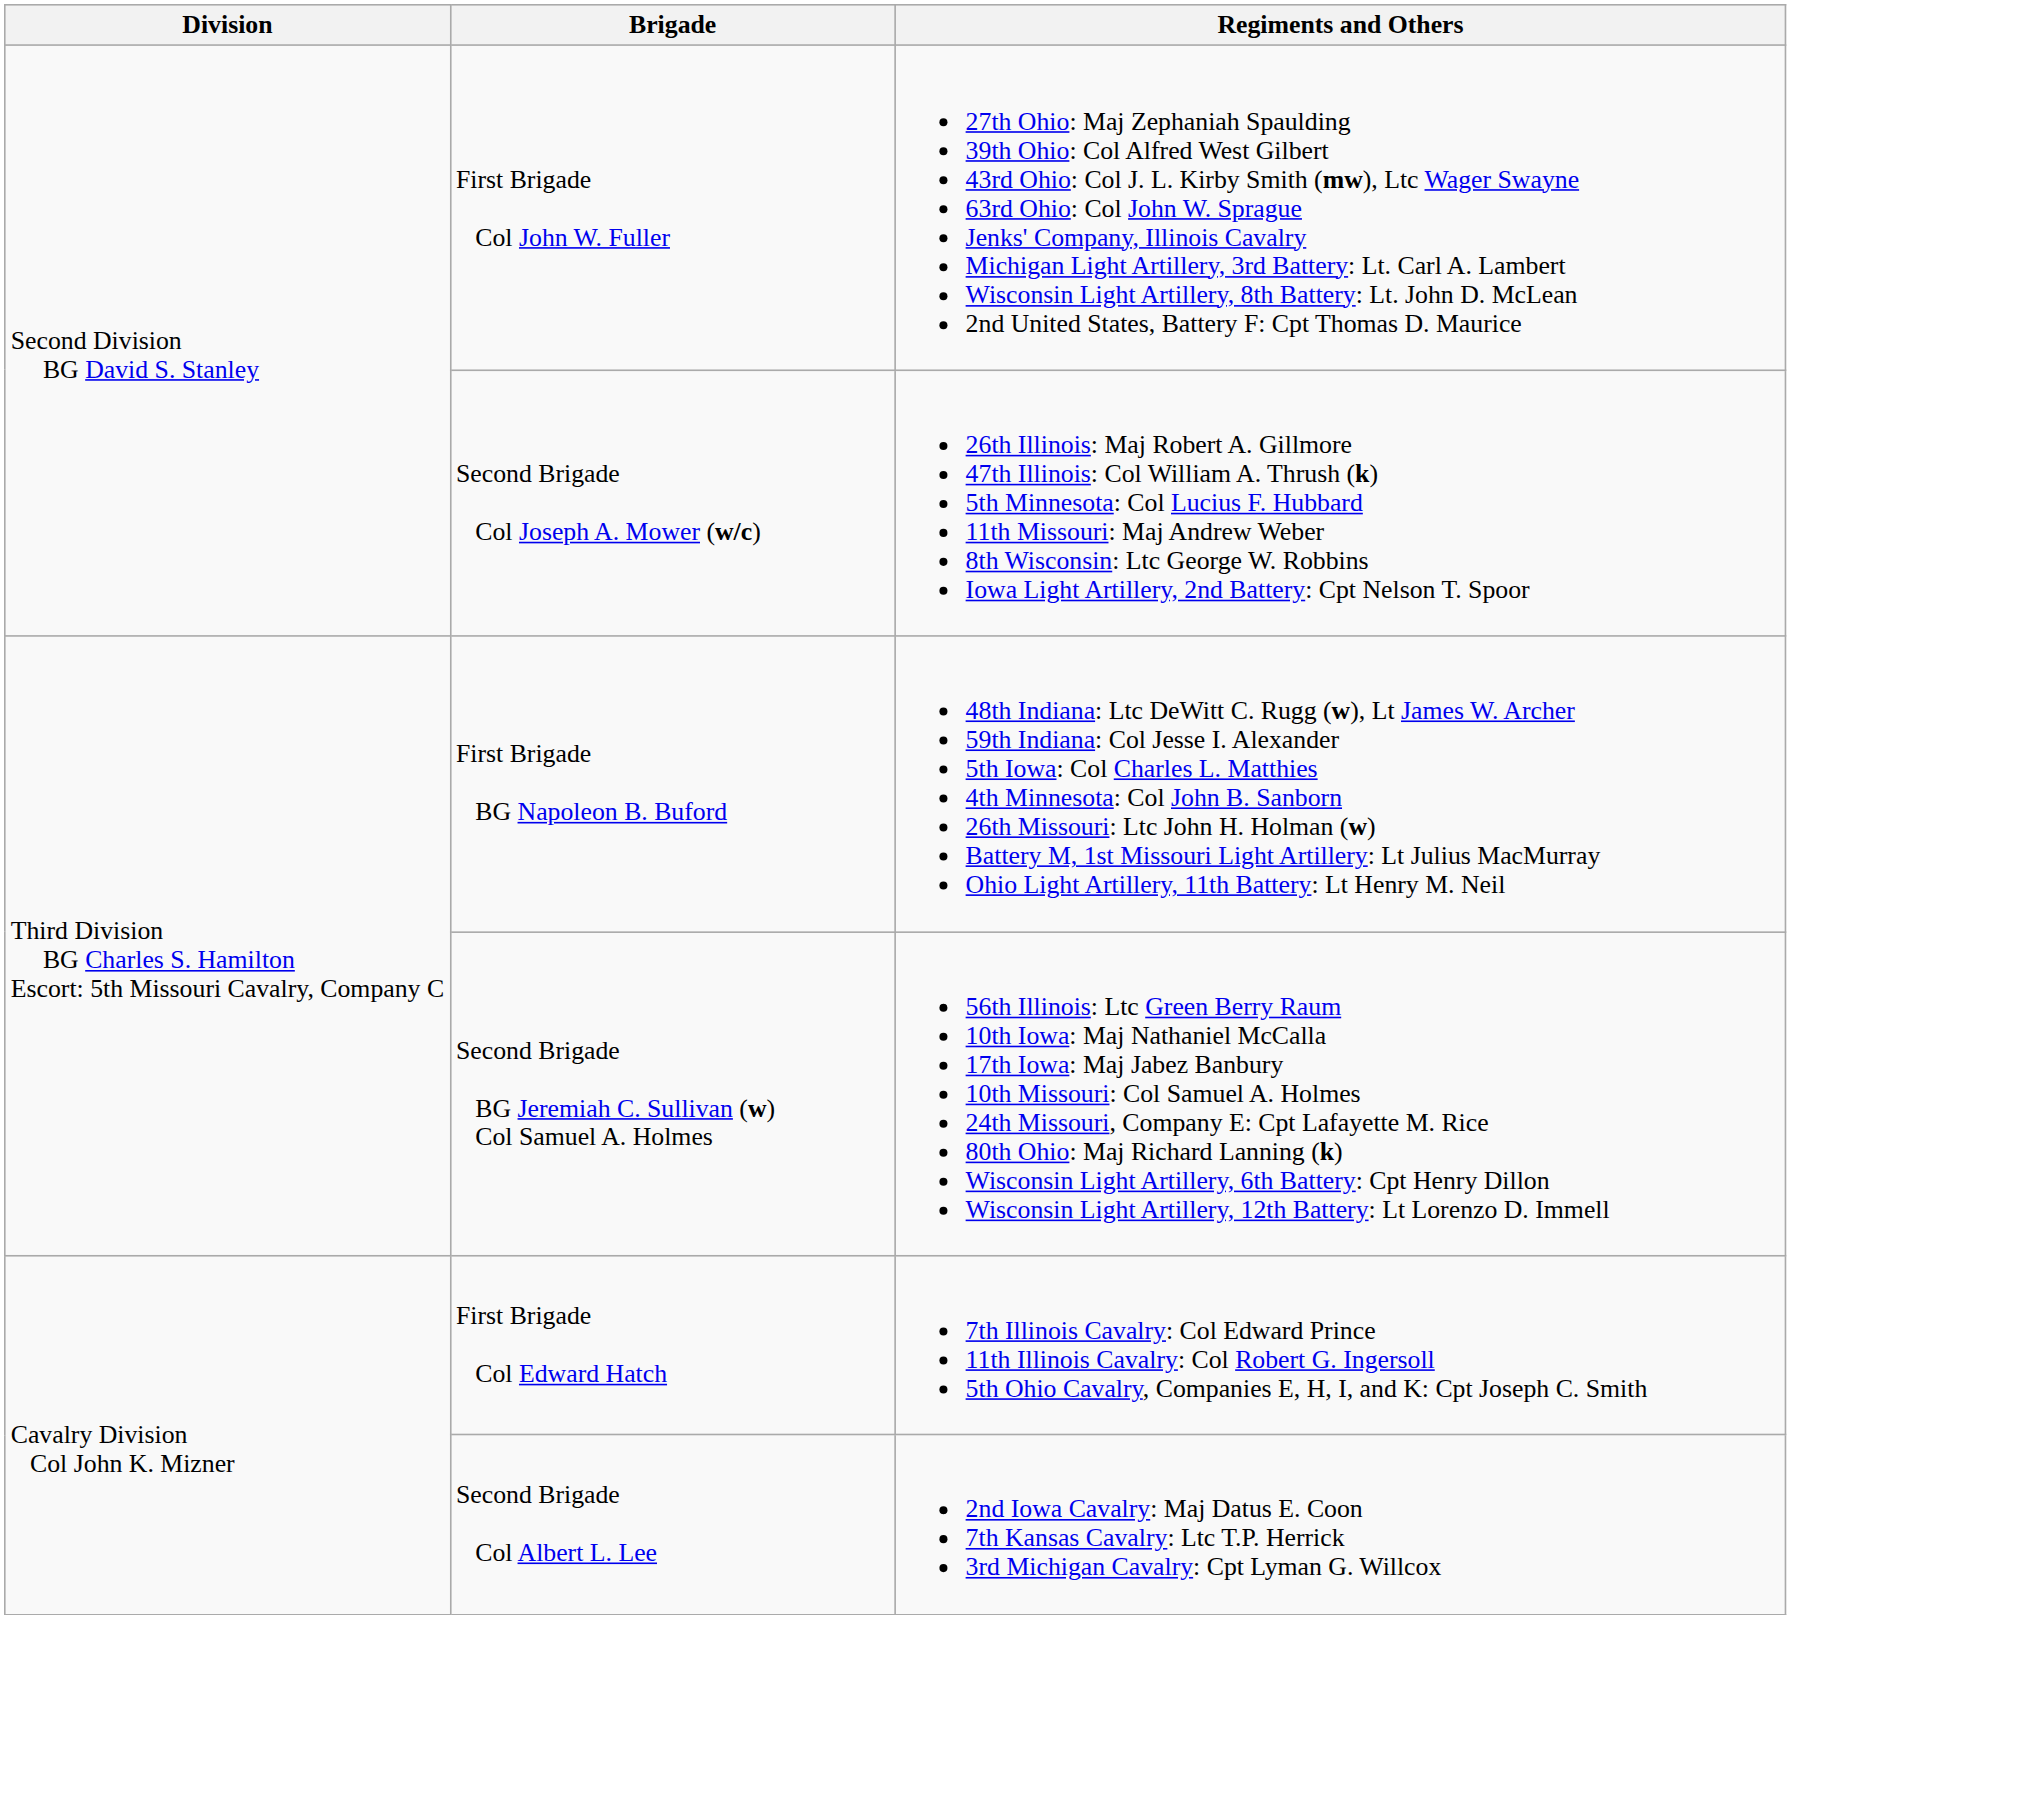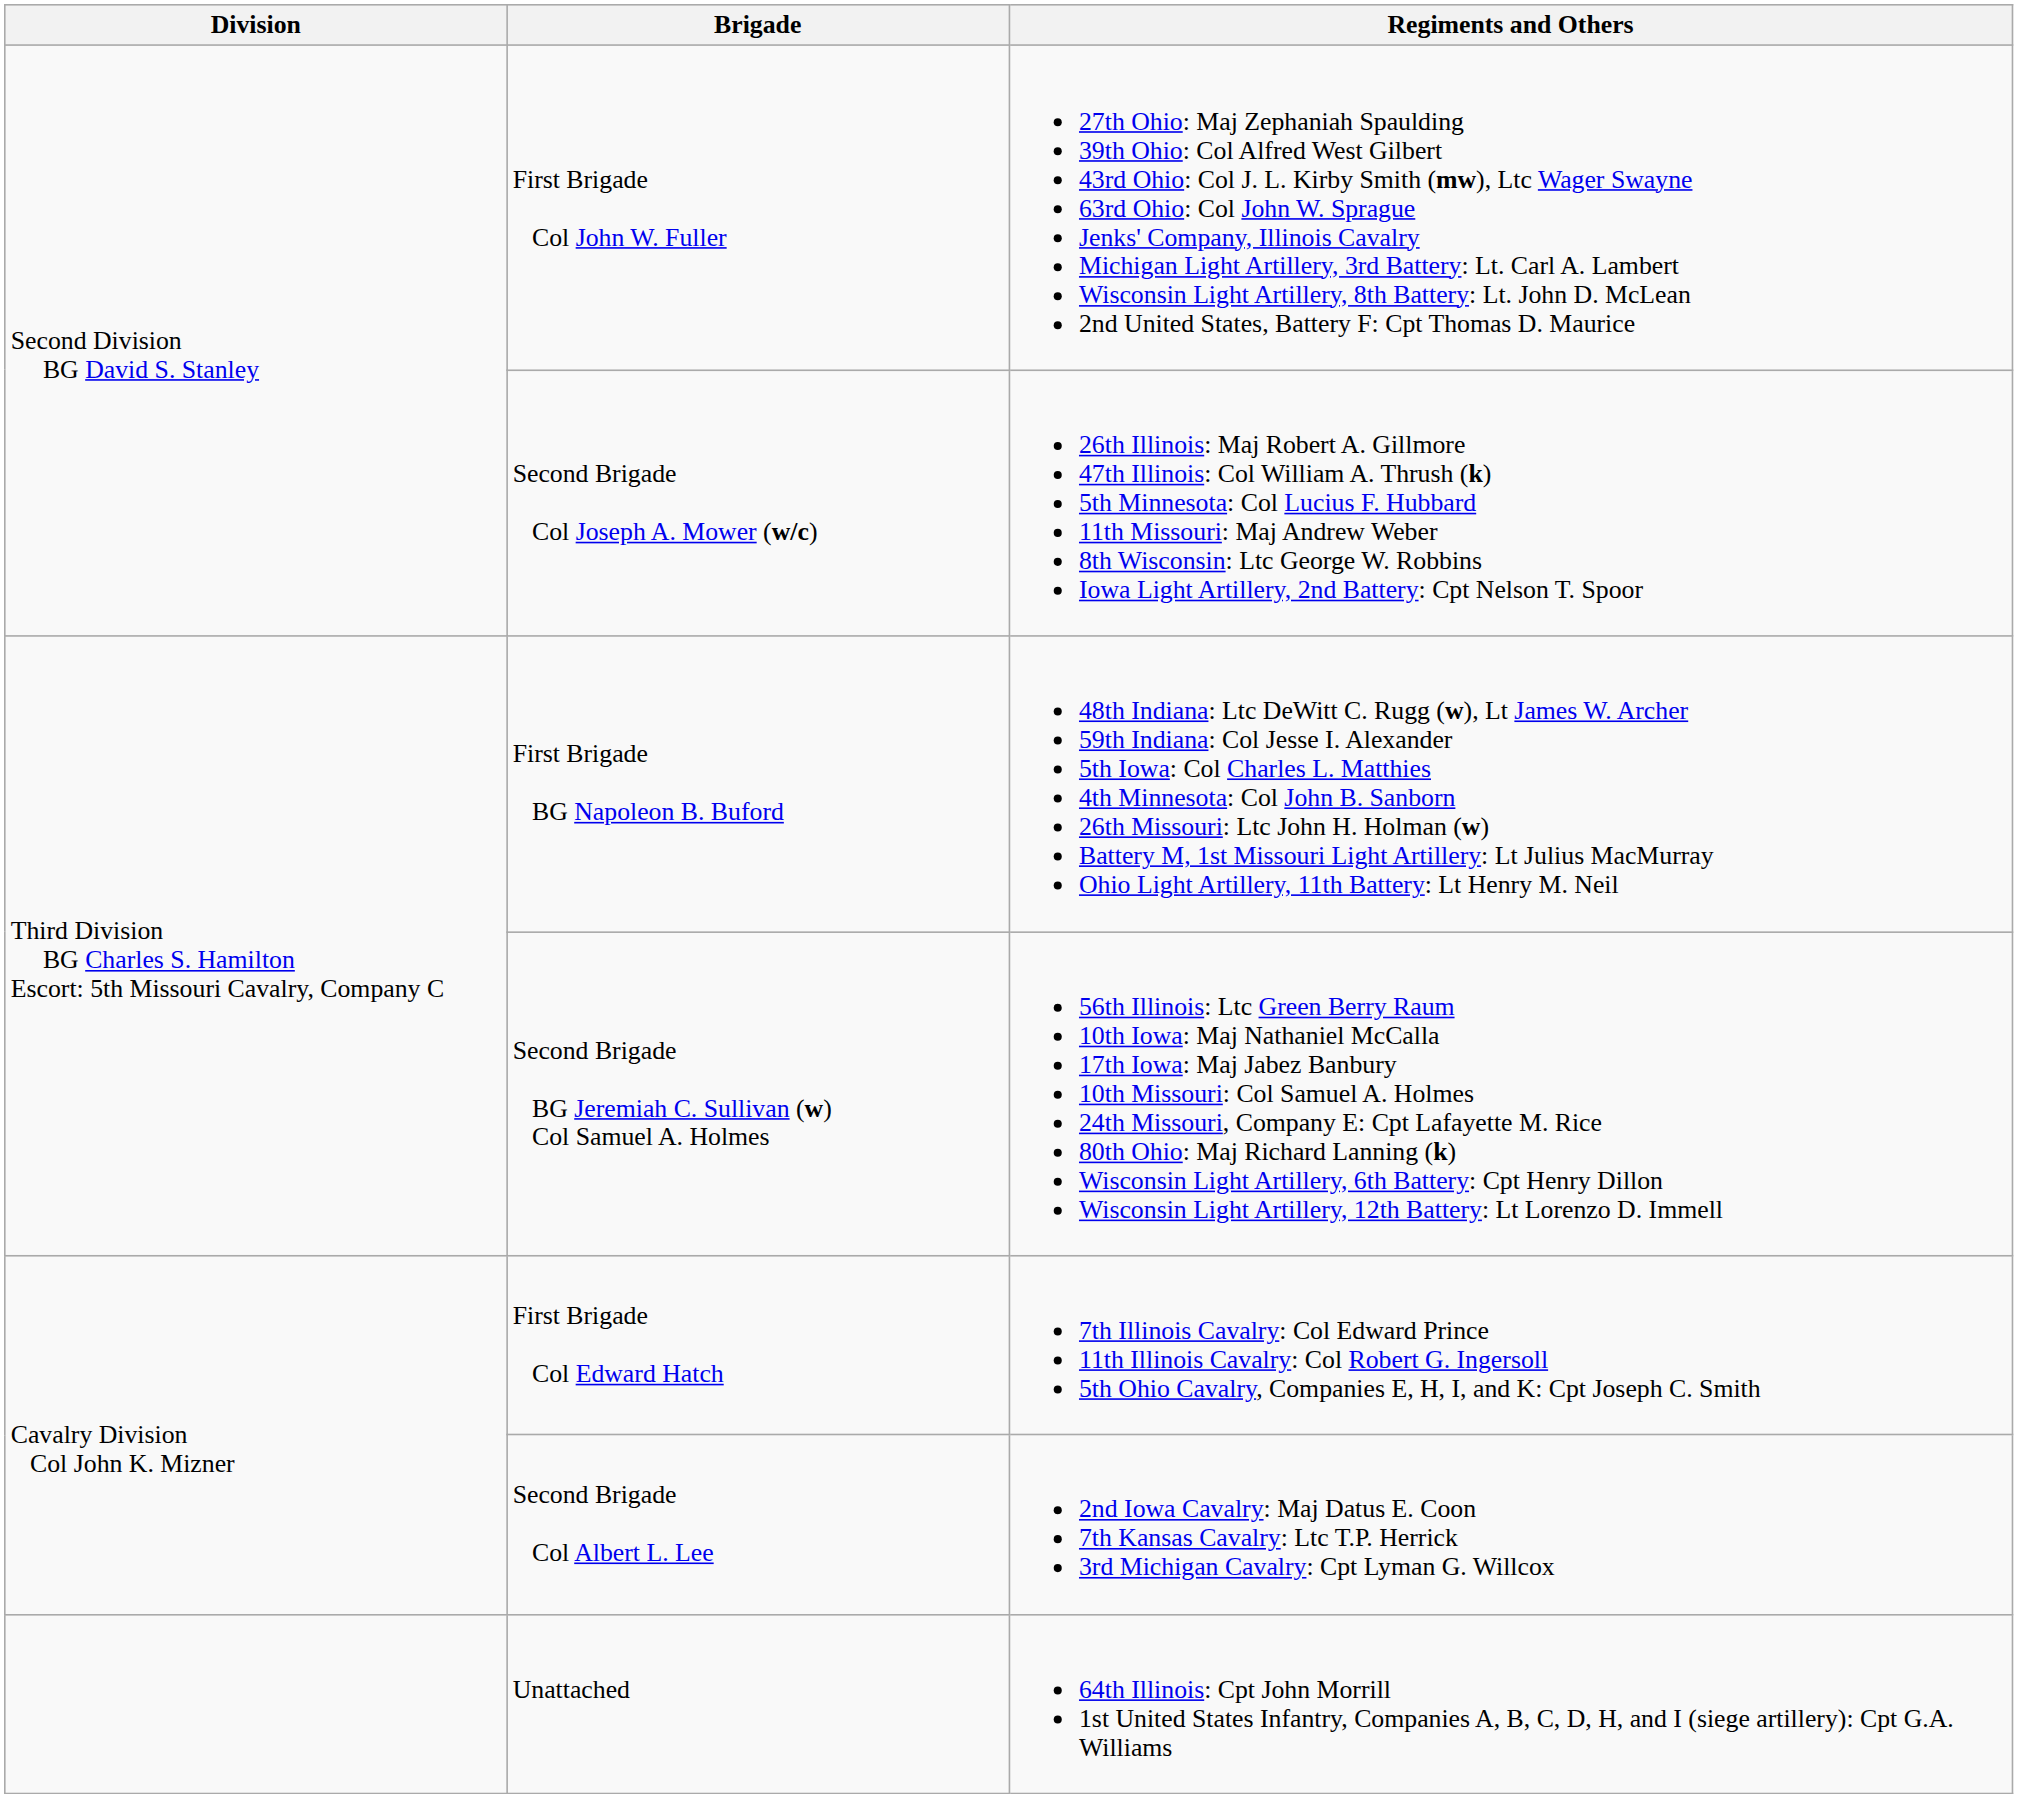+ row: (571, 1689)
